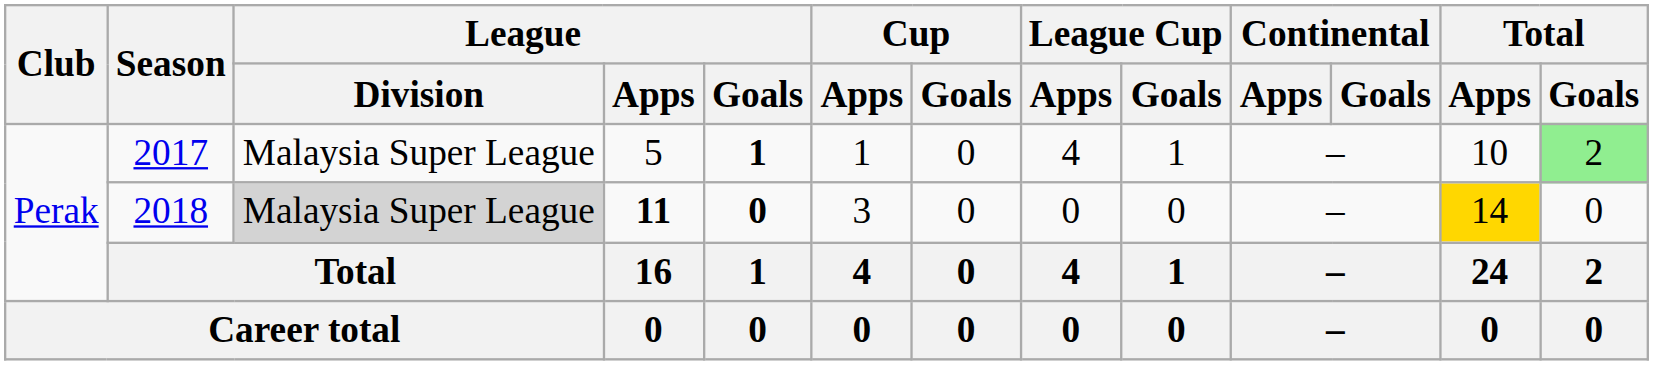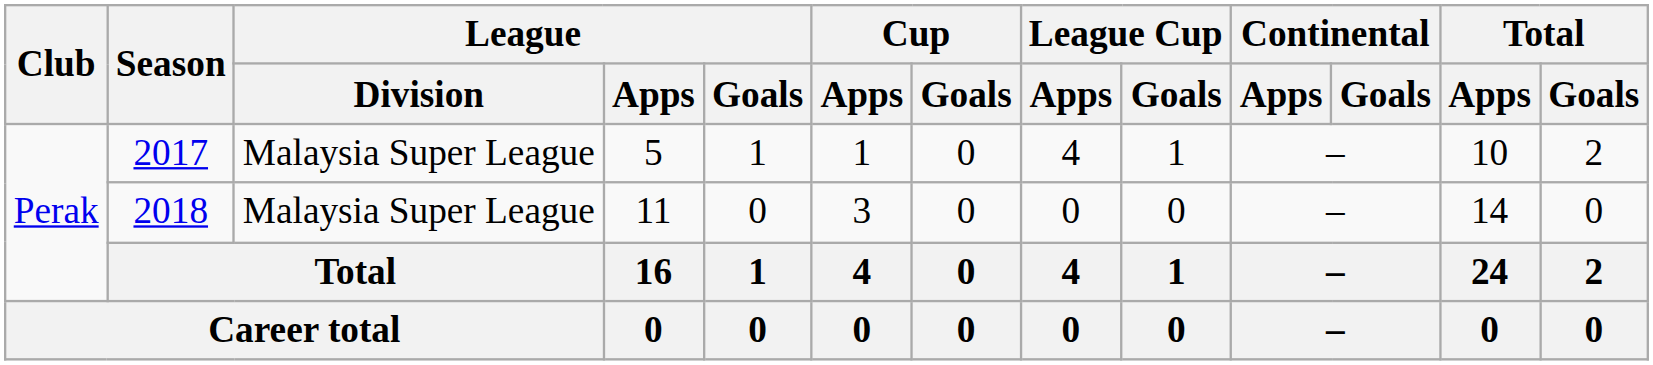(758, 152) bold -> (758, 152) normal
(1594, 152) lightgreen background -> (1594, 152) no background
(419, 211) lightgrey background -> (419, 211) no background
(653, 211) bold -> (653, 211) normal
(758, 211) bold -> (758, 211) normal
(1490, 211) gold background -> (1490, 211) no background
